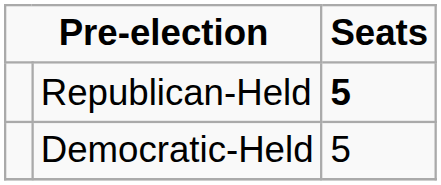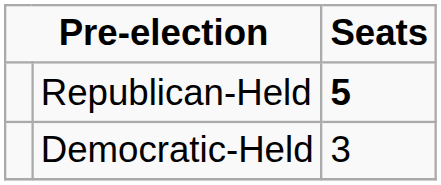(341, 149) 5 -> (341, 149) 3
